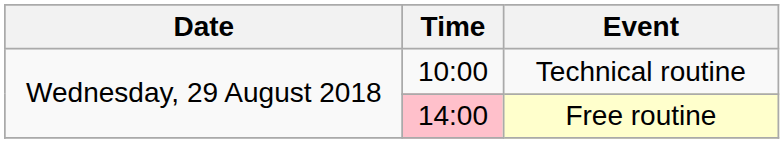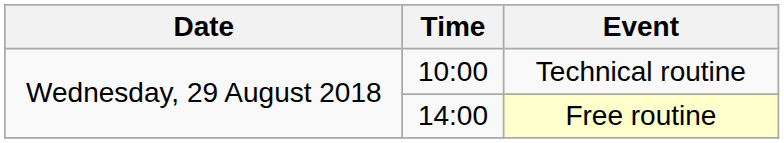(453, 115) pink background -> (453, 115) no background
